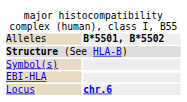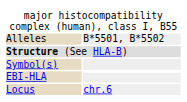(124, 39) bold -> (124, 39) normal
(98, 89) bold -> (98, 89) normal
